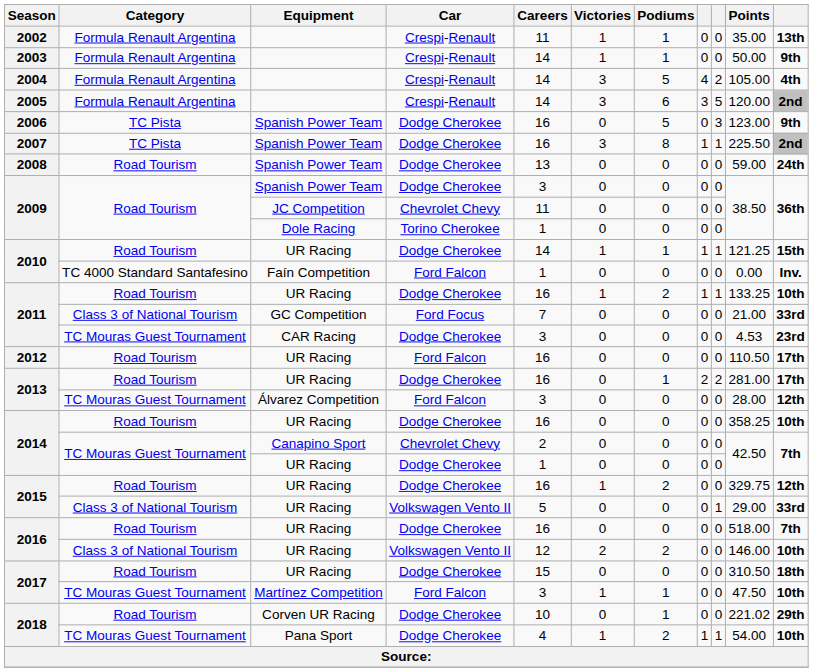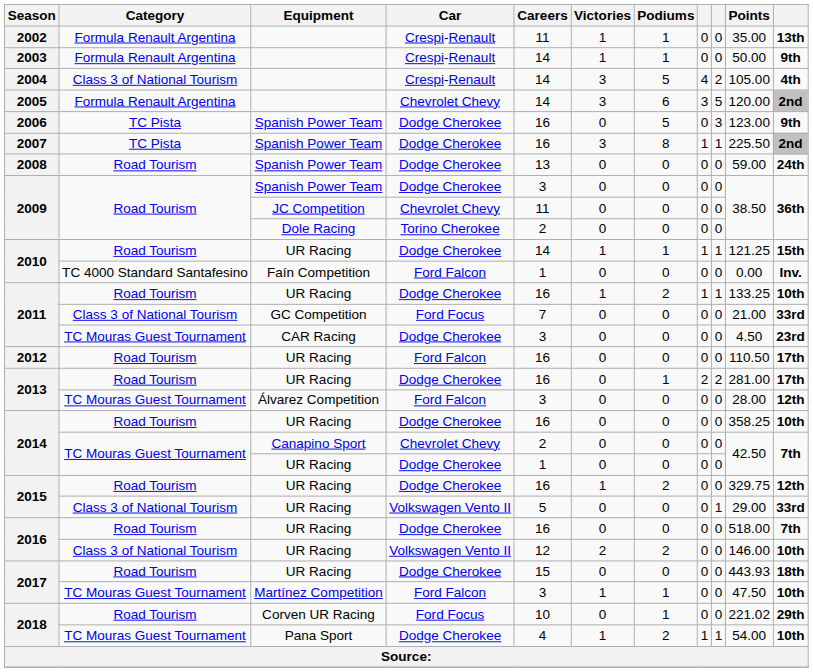(155, 80) Formula Renault Argentina -> (155, 80) Class 3 of National Tourism
(450, 101) Crespi-Renault -> (450, 101) Chevrolet Chevy
(543, 229) 1 -> (543, 229) 2
(749, 336) 4.53 -> (749, 336) 4.50
(749, 572) 310.50 -> (749, 572) 443.93
(450, 614) Dodge Cherokee -> (450, 614) Ford Focus
